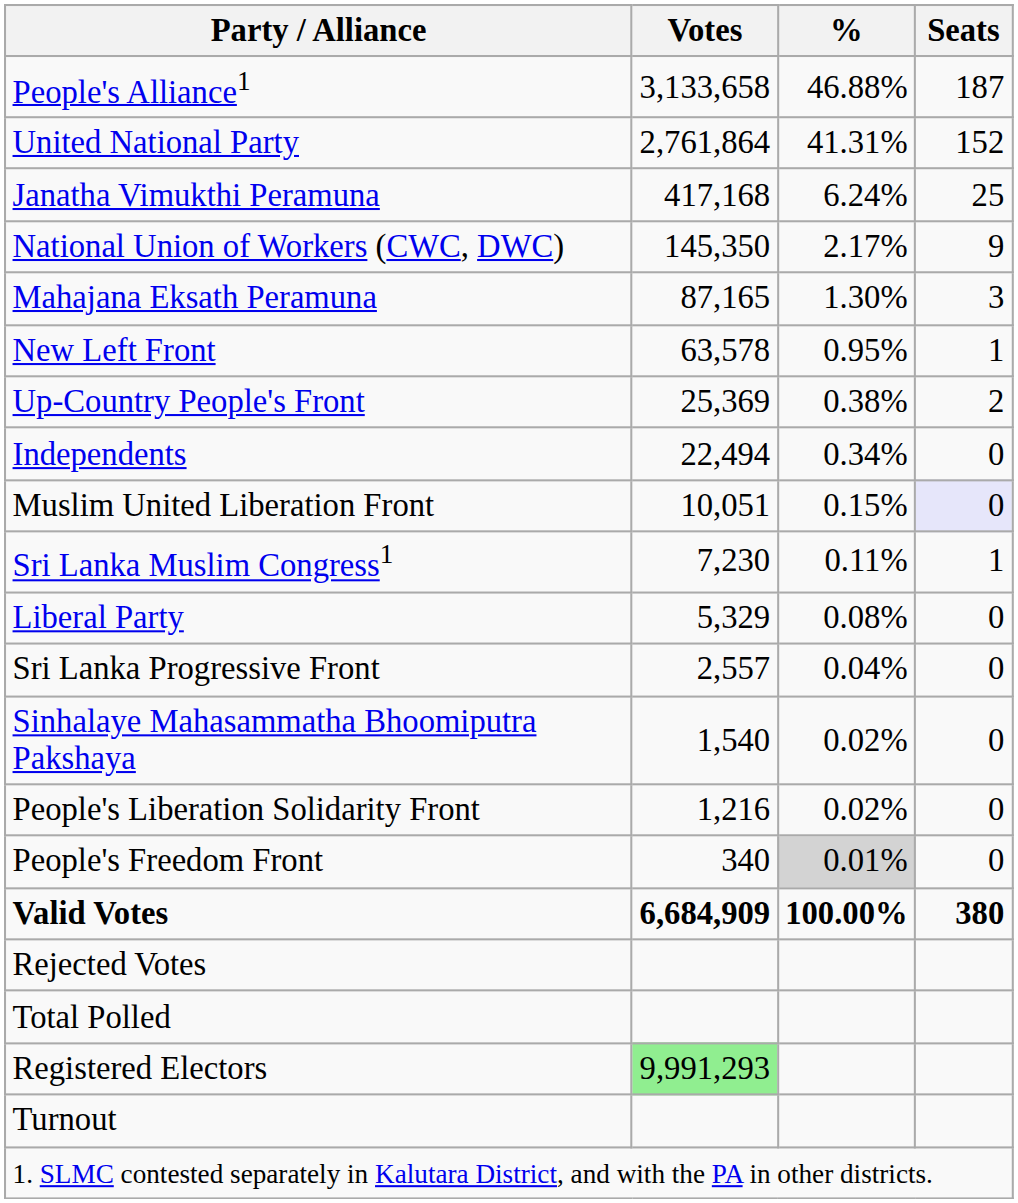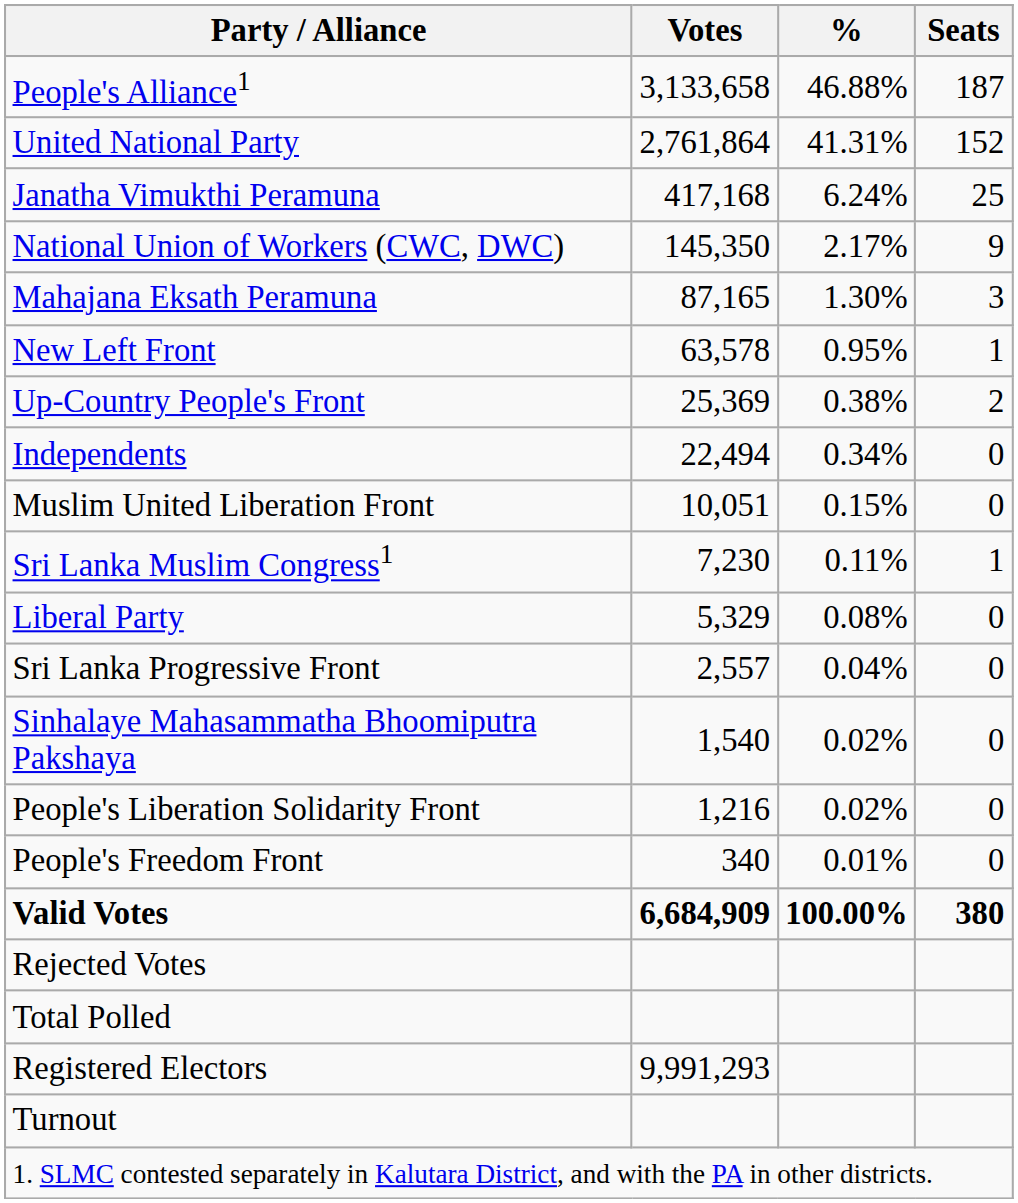(996, 505) lavender background -> (996, 505) no background
(865, 861) lightgrey background -> (865, 861) no background
(705, 1068) lightgreen background -> (705, 1068) no background
